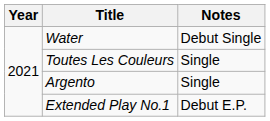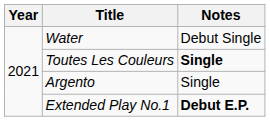(200, 60) normal -> (202, 60) bold
(214, 104) normal -> (215, 104) bold
